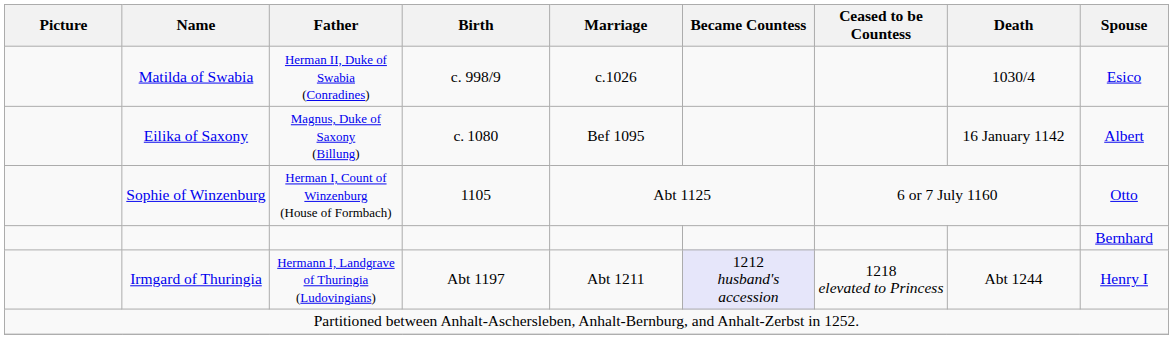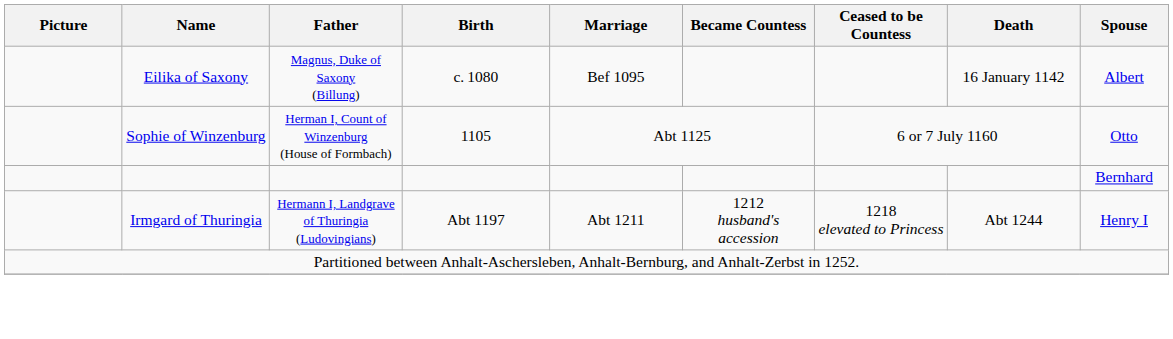- row: (196, 76)
(748, 279) lavender background -> (748, 220) no background
